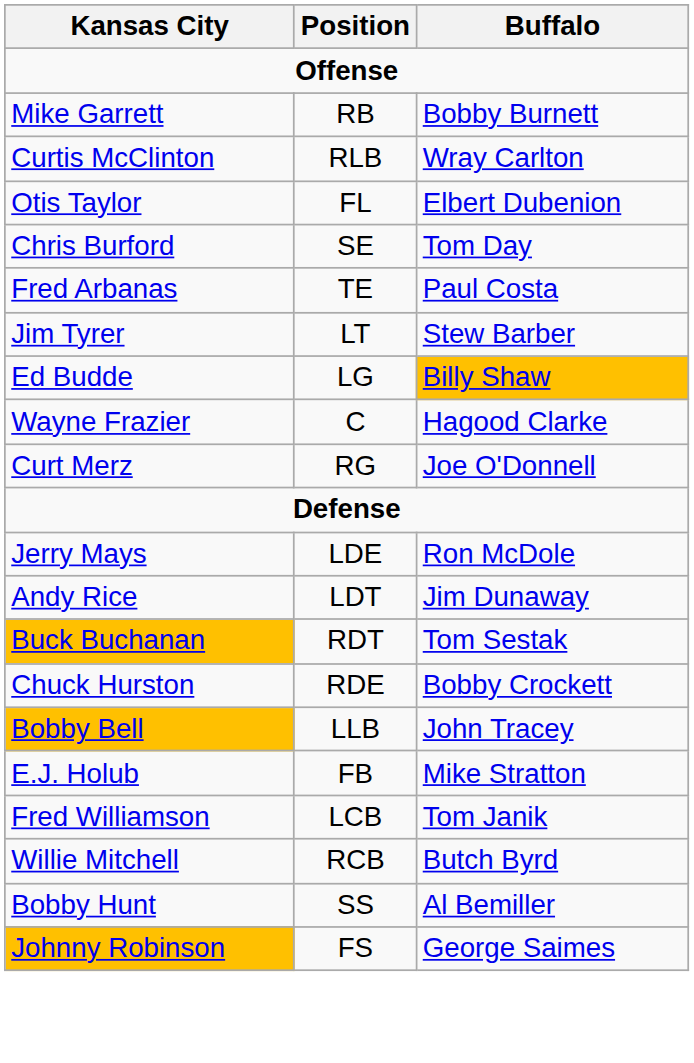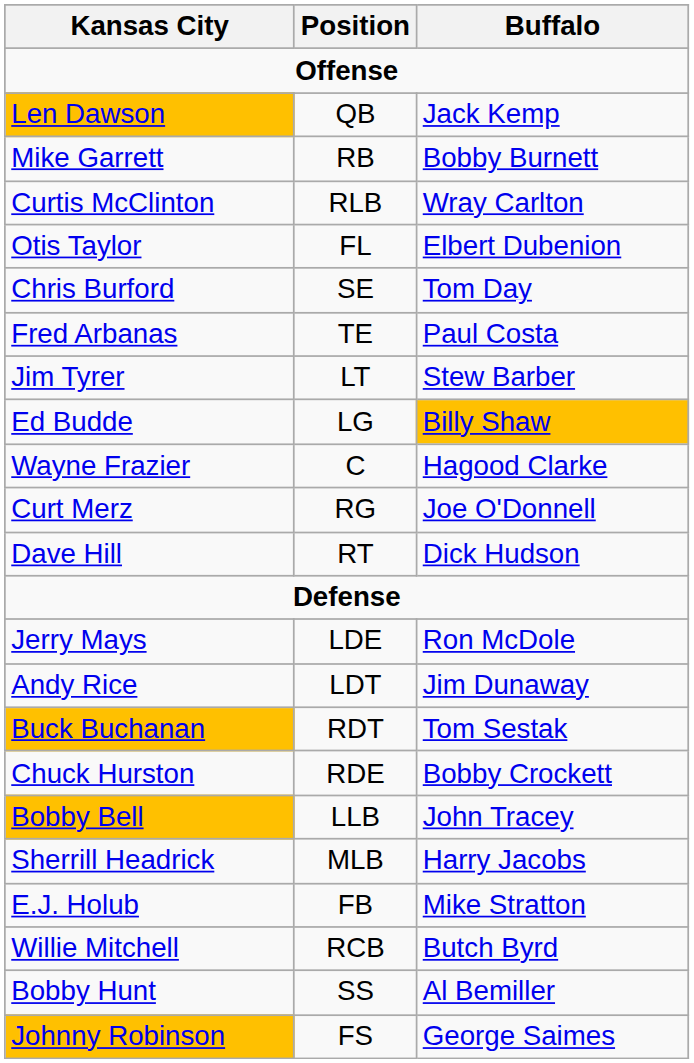+ row: (88, 114)
+ row: (67, 553)
+ row: (113, 860)
- row: (110, 816)
